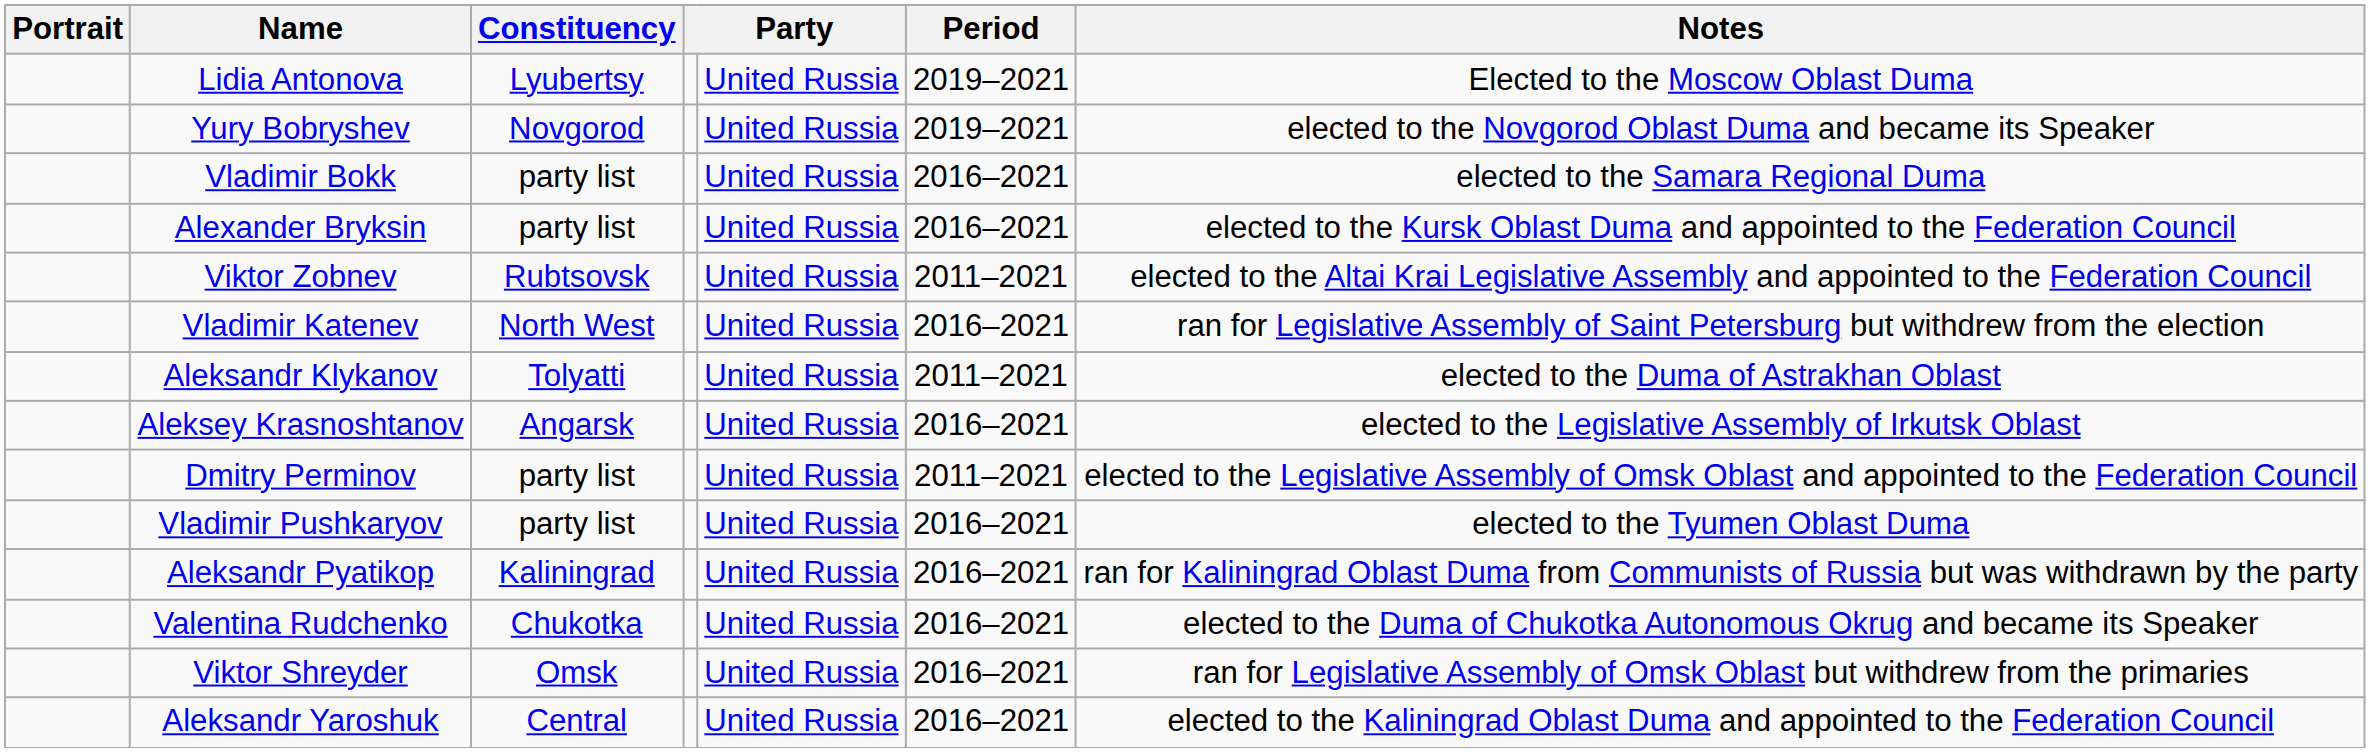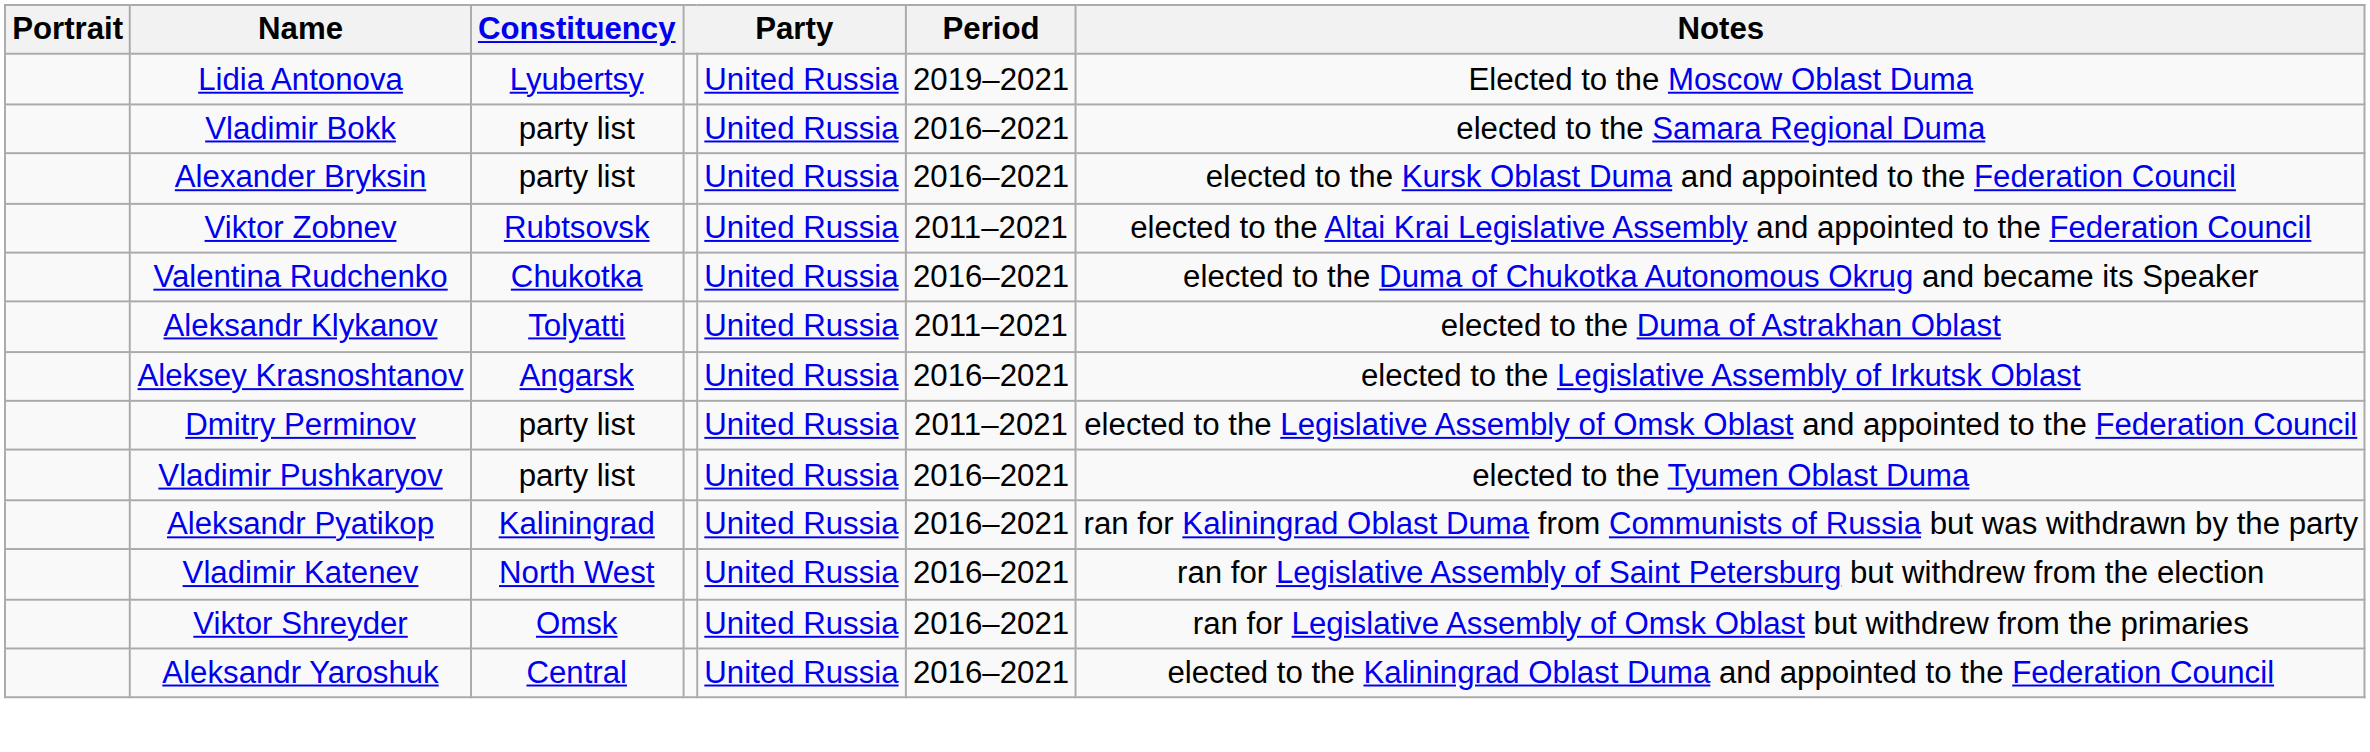- row: (301, 128)
rows swapped: (301, 326) <-> (301, 623)
